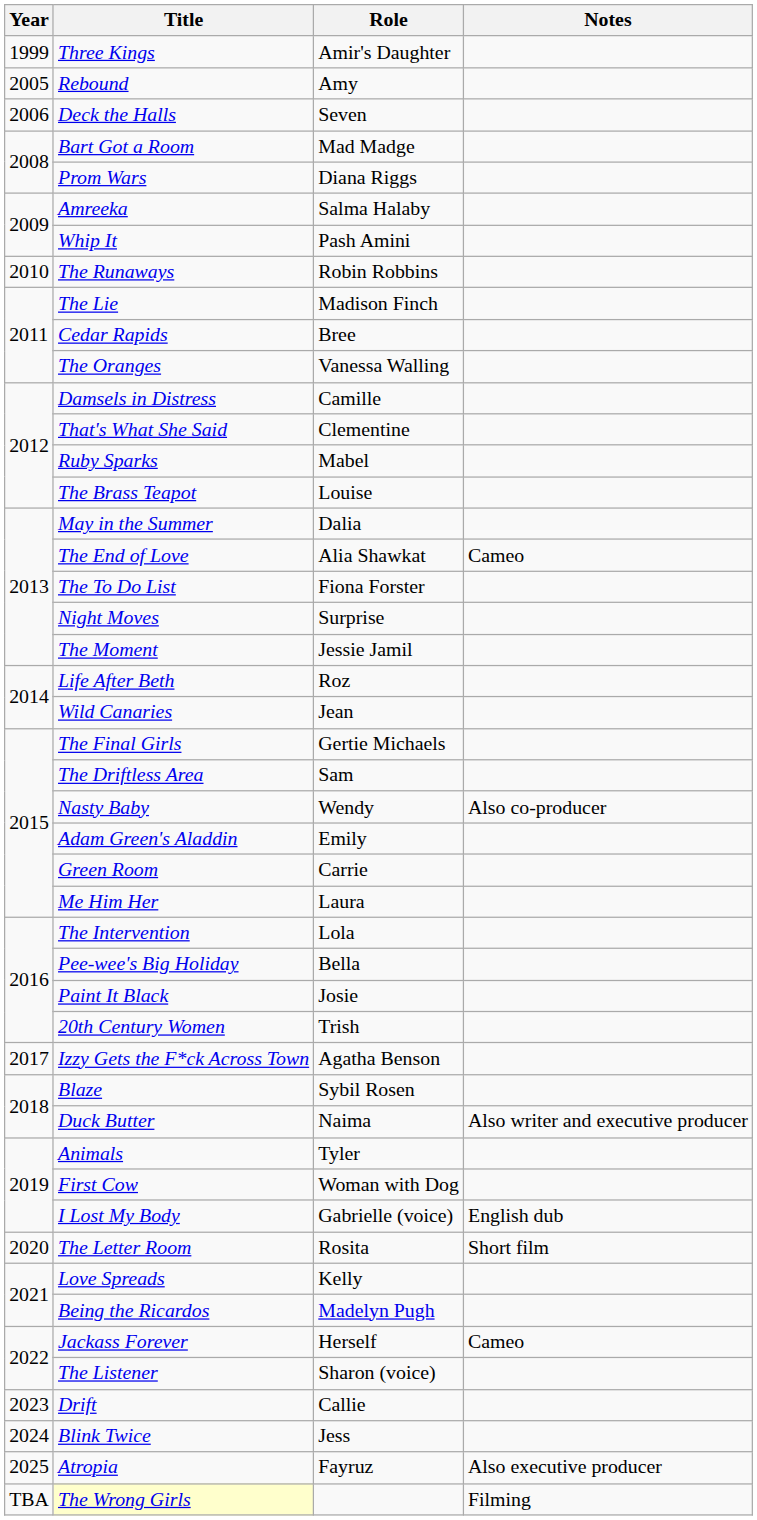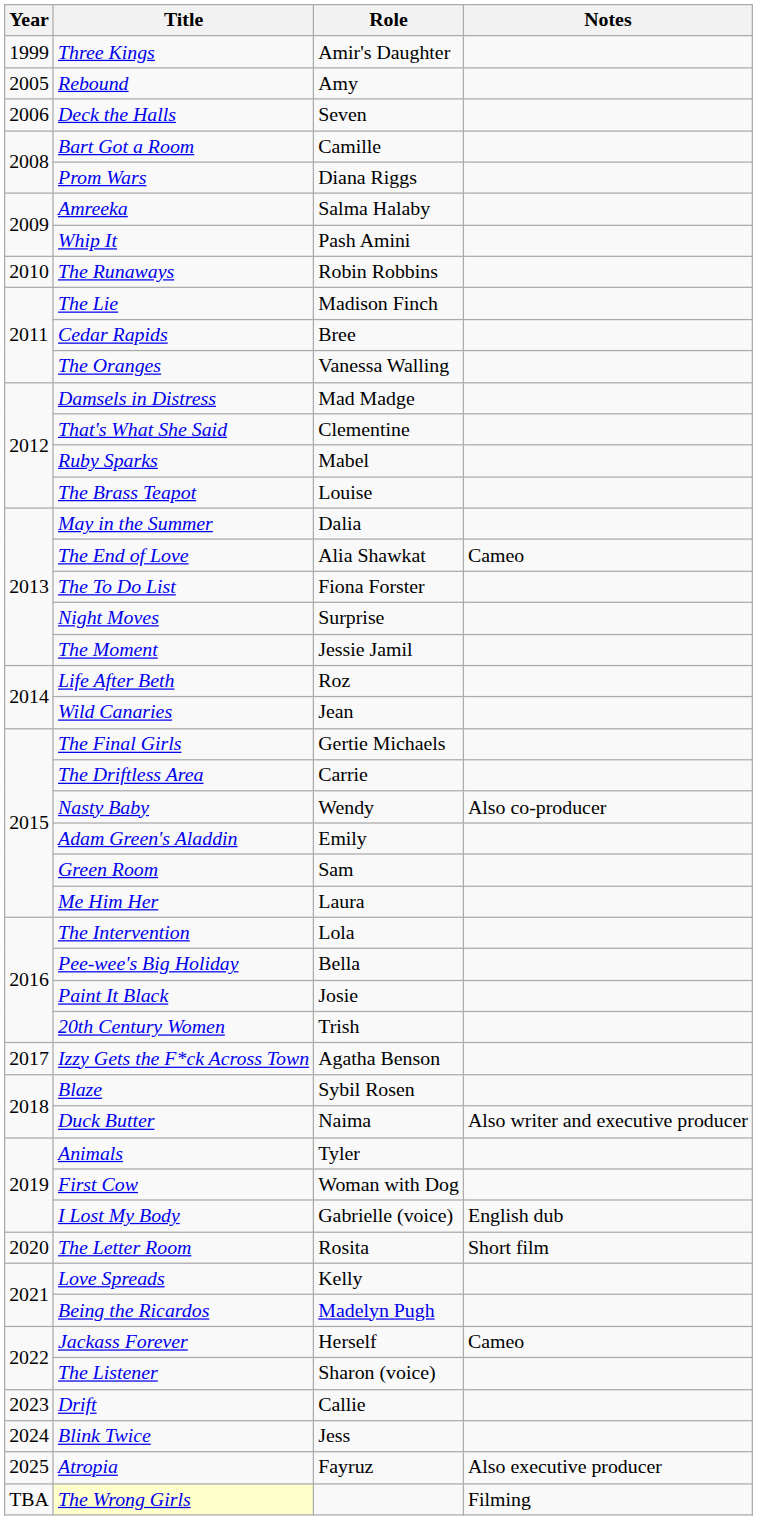(366, 146) Mad Madge -> (350, 146) Camille
(350, 397) Camille -> (366, 397) Mad Madge
(336, 775) Sam -> (343, 775) Carrie
(343, 869) Carrie -> (336, 869) Sam
